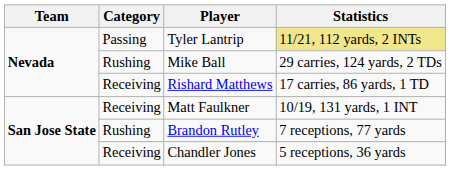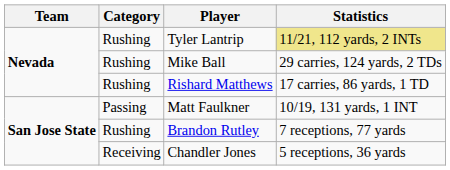(124, 39) Passing -> (126, 39) Rushing
(132, 84) Receiving -> (126, 84) Rushing
(132, 107) Receiving -> (124, 107) Passing
